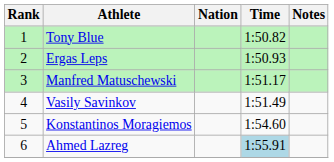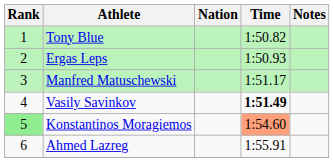(265, 102) normal -> (265, 102) bold
(24, 124) no background -> (24, 124) lightgreen background
(265, 124) no background -> (265, 124) lightsalmon background
(265, 146) lightblue background -> (265, 146) no background
